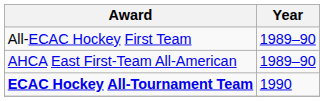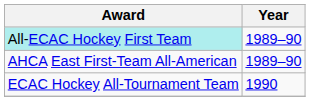(100, 38) no background -> (100, 38) paleturquoise background
(130, 84) bold -> (123, 84) normal
